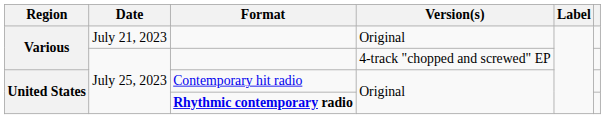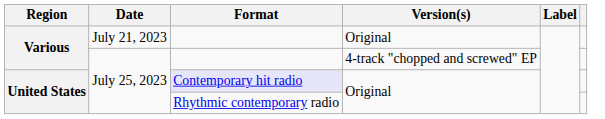(238, 80) no background -> (238, 80) lavender background
(263, 102) bold -> (256, 102) normal
